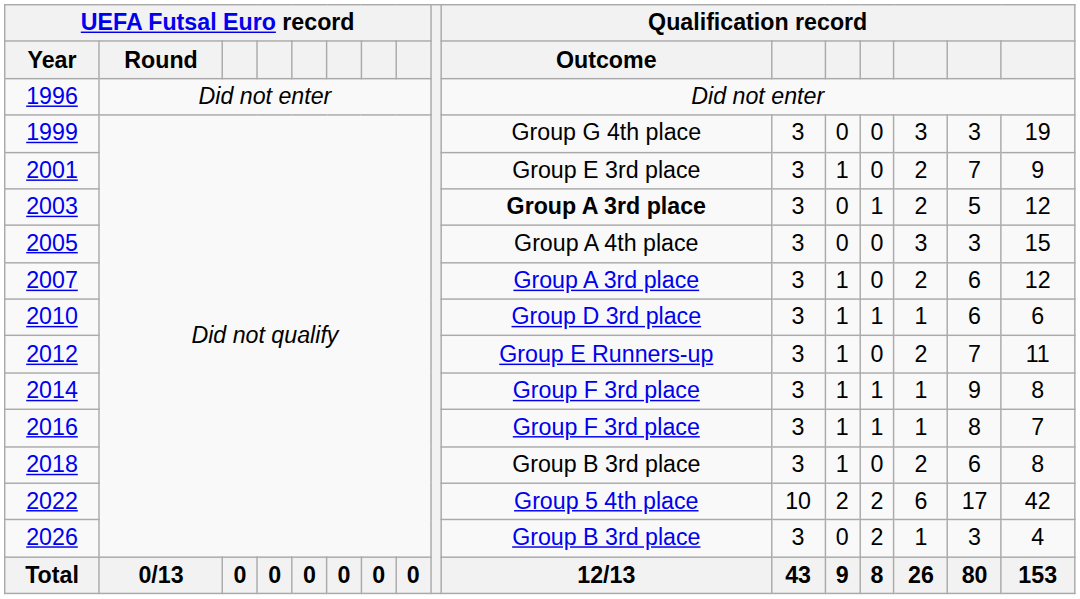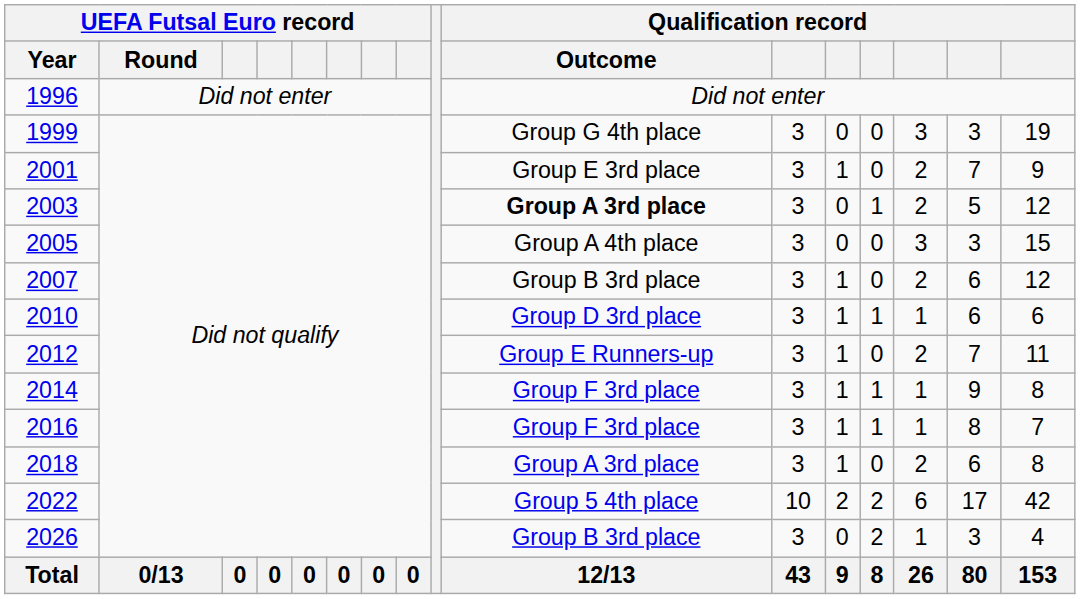(606, 280) Group A 3rd place -> (606, 280) Group B 3rd place
(606, 464) Group B 3rd place -> (606, 464) Group A 3rd place
